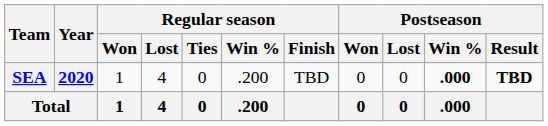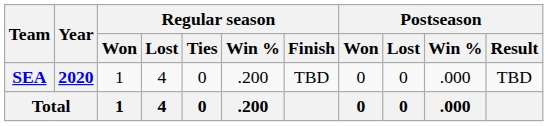(455, 77) bold -> (455, 77) normal
(514, 77) bold -> (514, 77) normal
